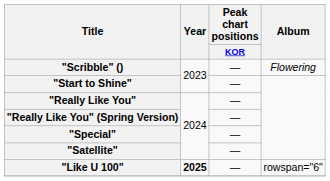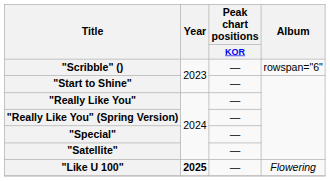(293, 67) Flowering -> (293, 67) rowspan="6"
(293, 168) rowspan="6" -> (293, 168) Flowering
